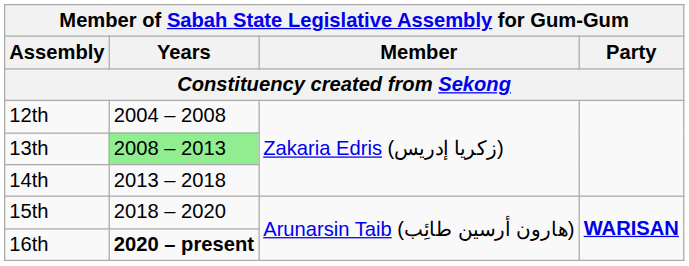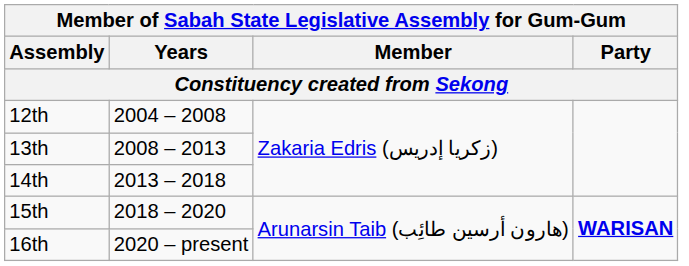(170, 148) lightgreen background -> (170, 148) no background
(184, 244) bold -> (181, 244) normal
